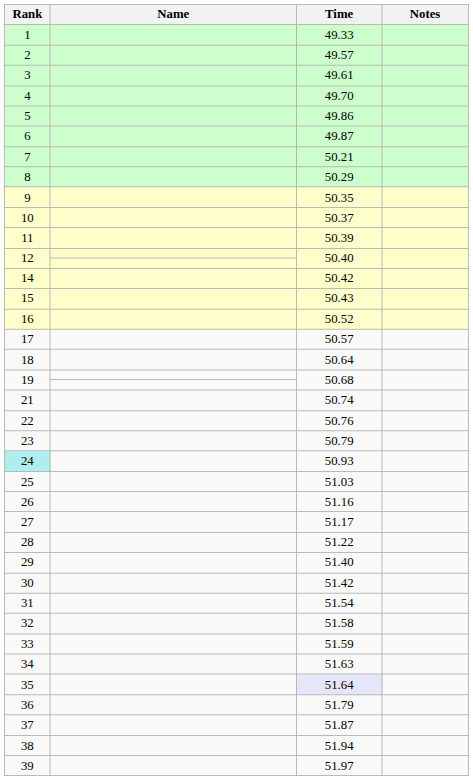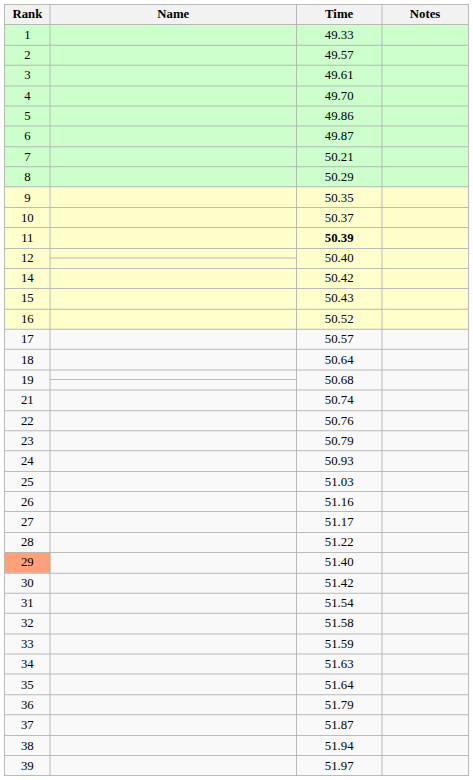(339, 237) normal -> (339, 237) bold
(27, 461) paleturquoise background -> (27, 461) no background
(27, 562) no background -> (27, 562) lightsalmon background
(339, 684) lavender background -> (339, 684) no background
